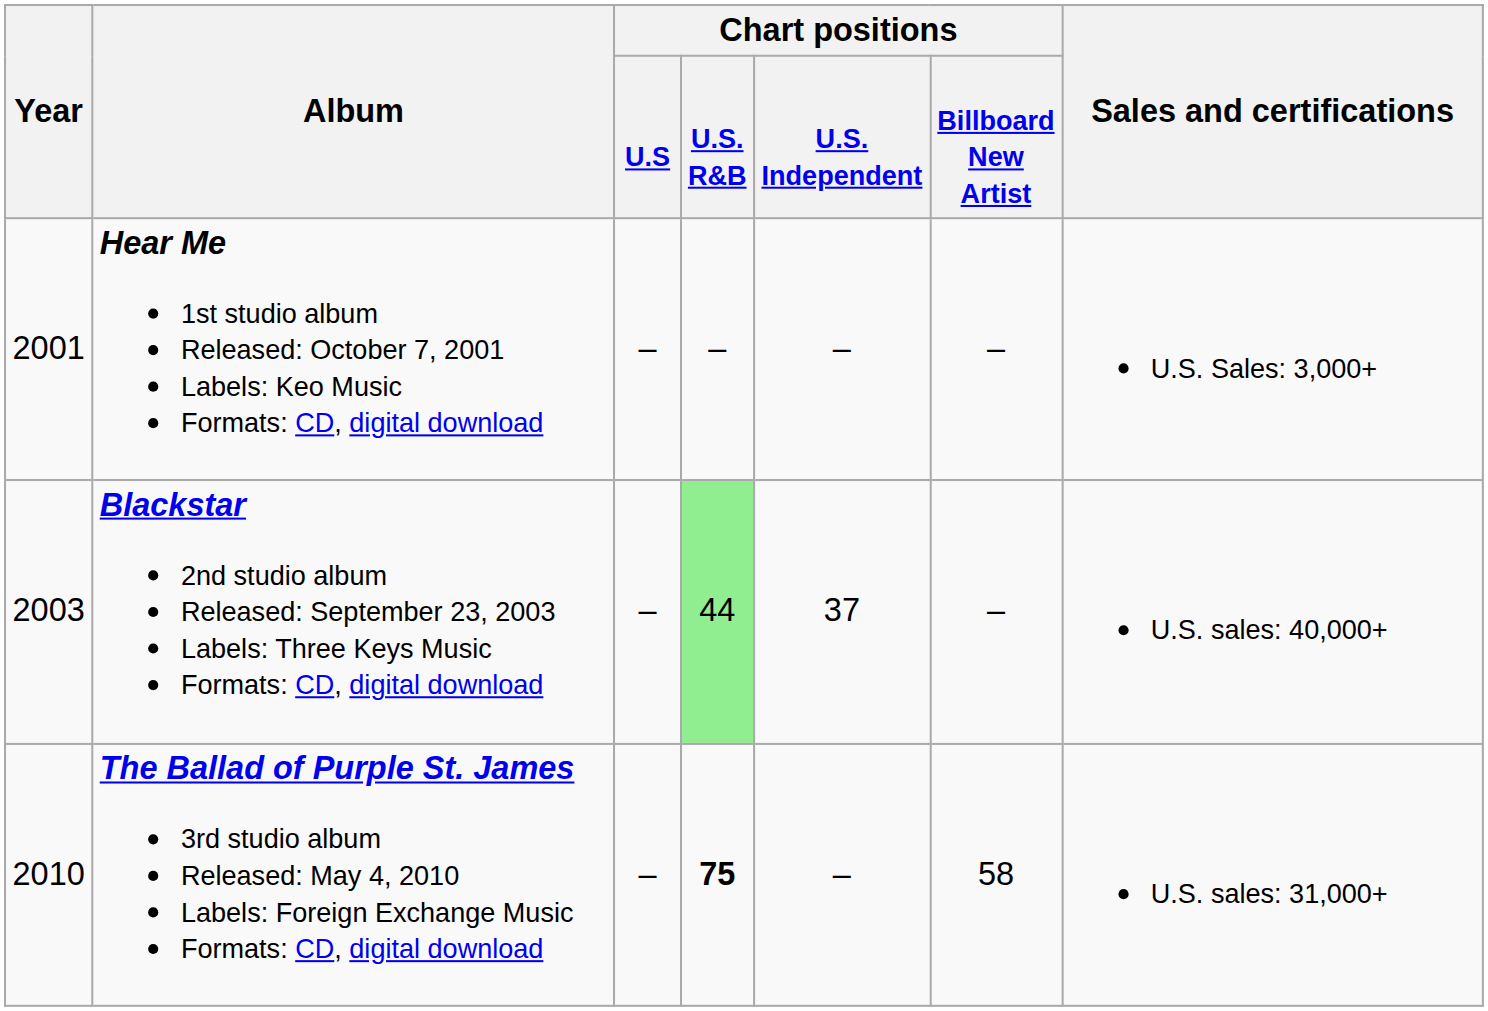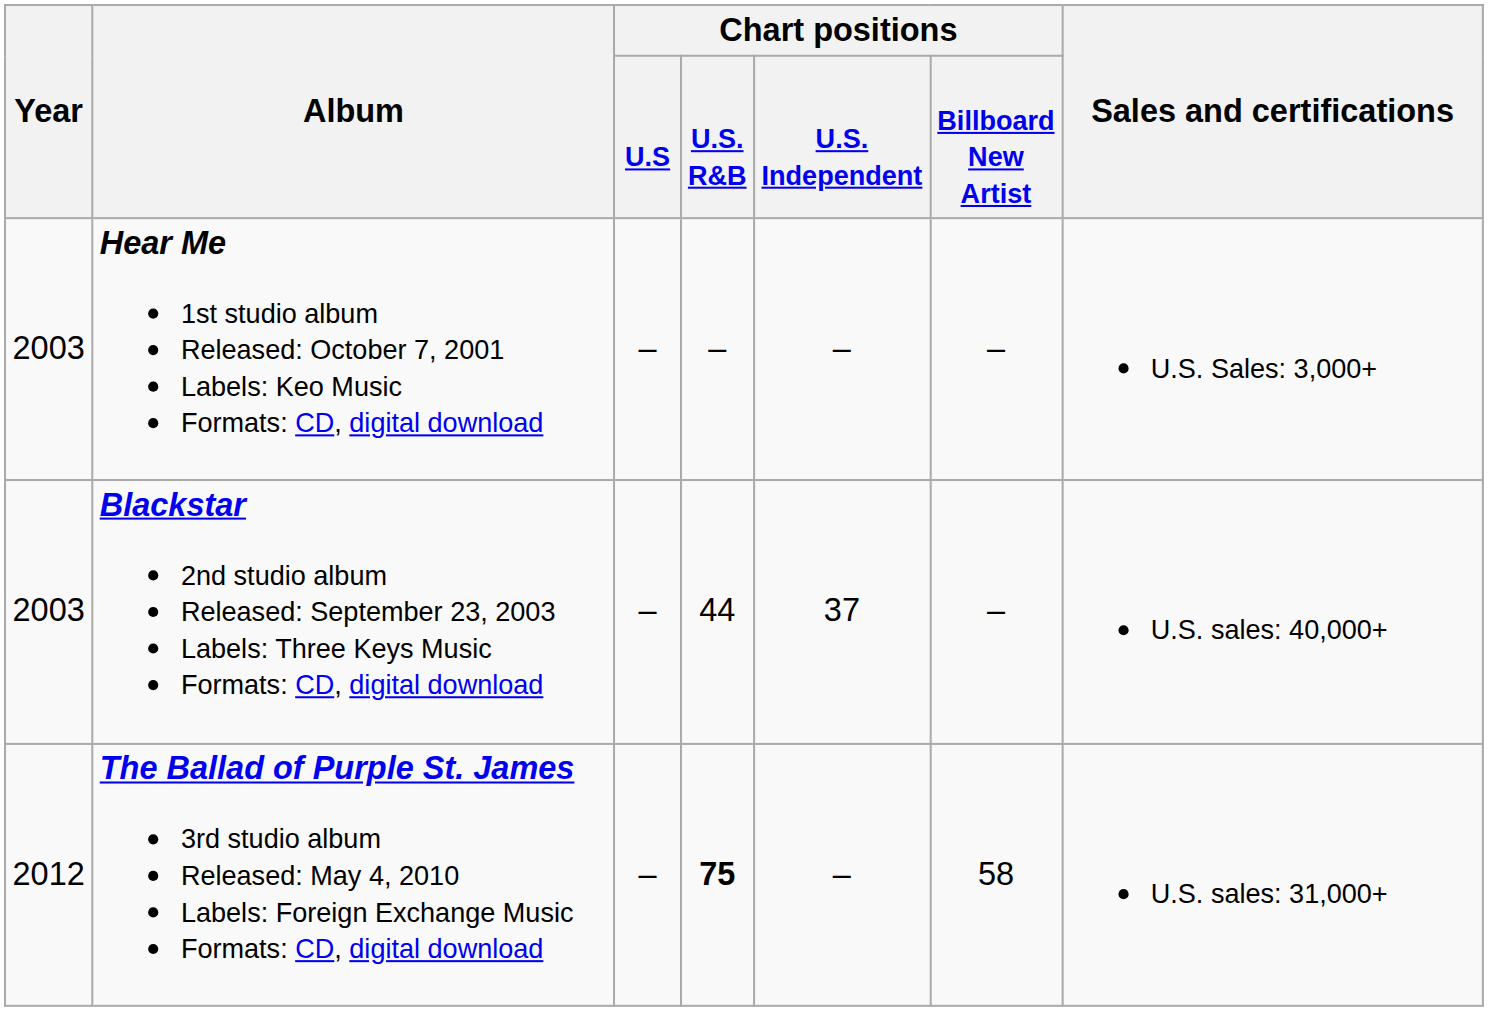(49, 348) 2001 -> (49, 348) 2003
(717, 611) lightgreen background -> (717, 611) no background
(49, 873) 2010 -> (49, 873) 2012
